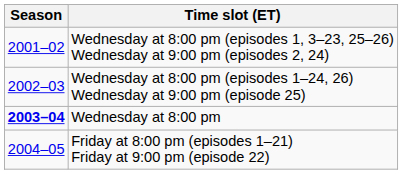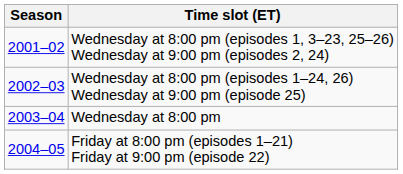(36, 118) bold -> (36, 118) normal
